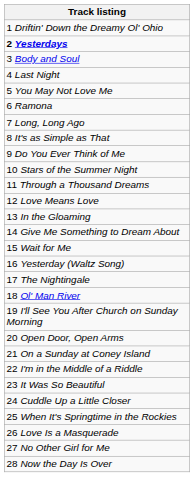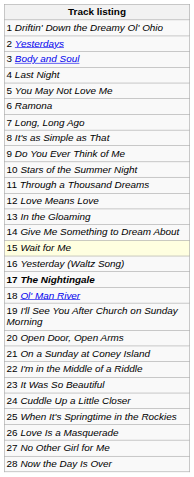(37, 43) bold -> (35, 43) normal
(39, 248) no background -> (39, 248) lightyellow background
(48, 279) normal -> (51, 279) bold
